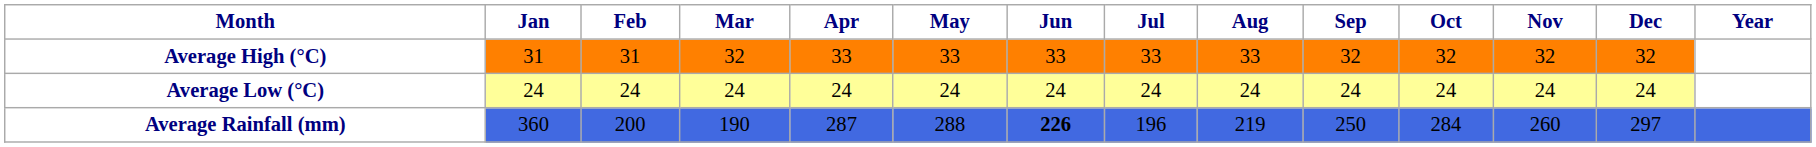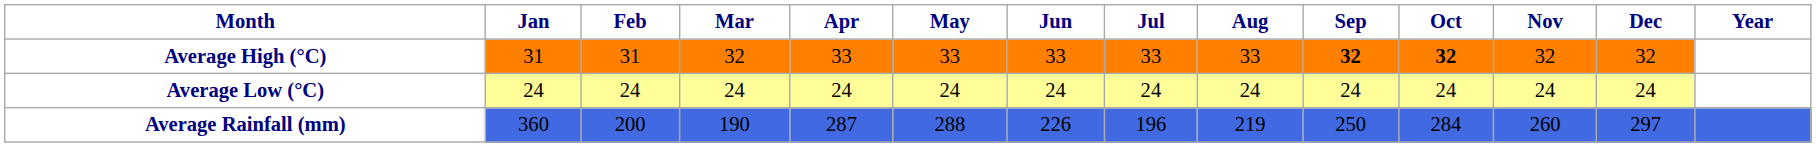(1351, 56) normal -> (1351, 56) bold
(1446, 56) normal -> (1446, 56) bold
(1056, 124) bold -> (1056, 124) normal
